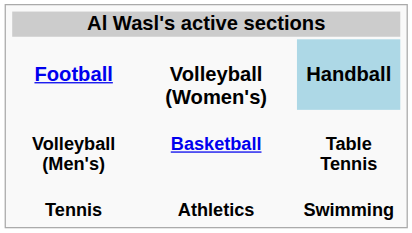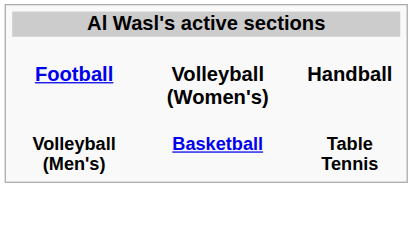(349, 74) lightblue background -> (350, 74) no background
- row: (74, 210)
